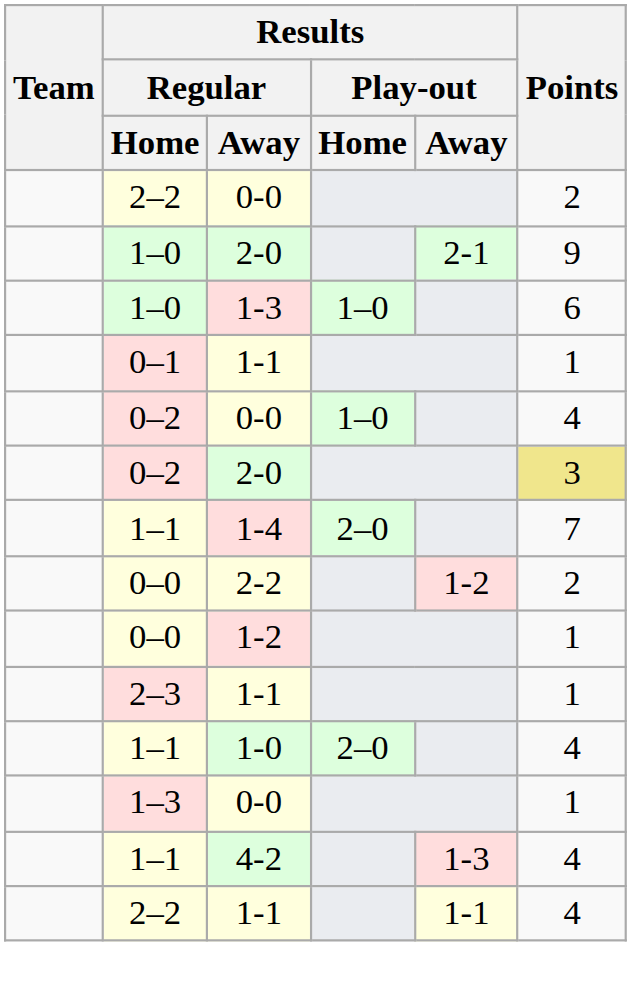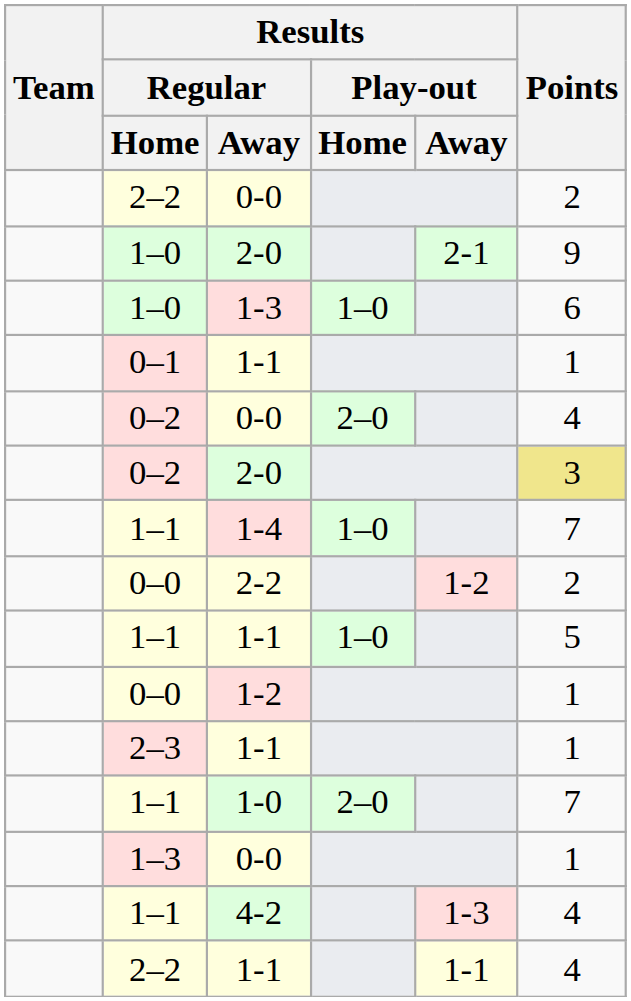(363, 417) 1–0 -> (363, 417) 2–0
(363, 527) 2–0 -> (363, 527) 1–0
+ row: (155, 637)
(572, 747) 4 -> (572, 802) 7
